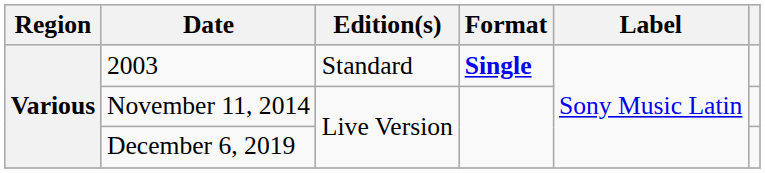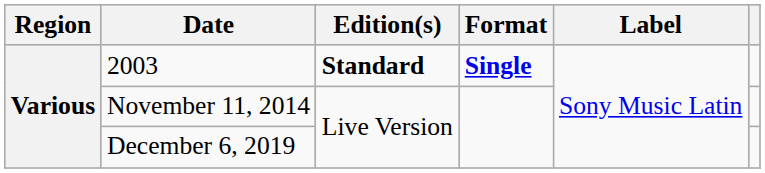(367, 65) normal -> (373, 65) bold
